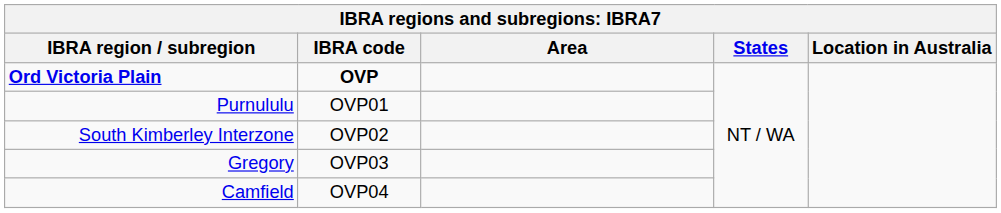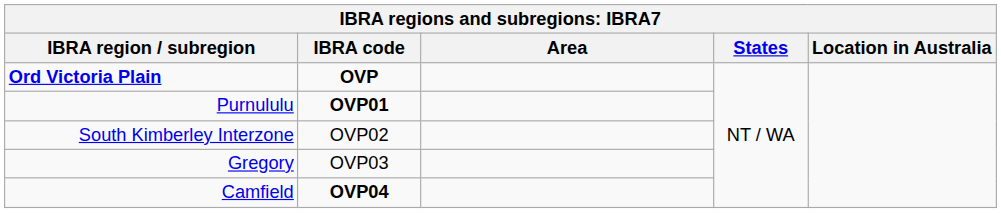(359, 105) normal -> (359, 105) bold
(359, 192) normal -> (359, 192) bold
